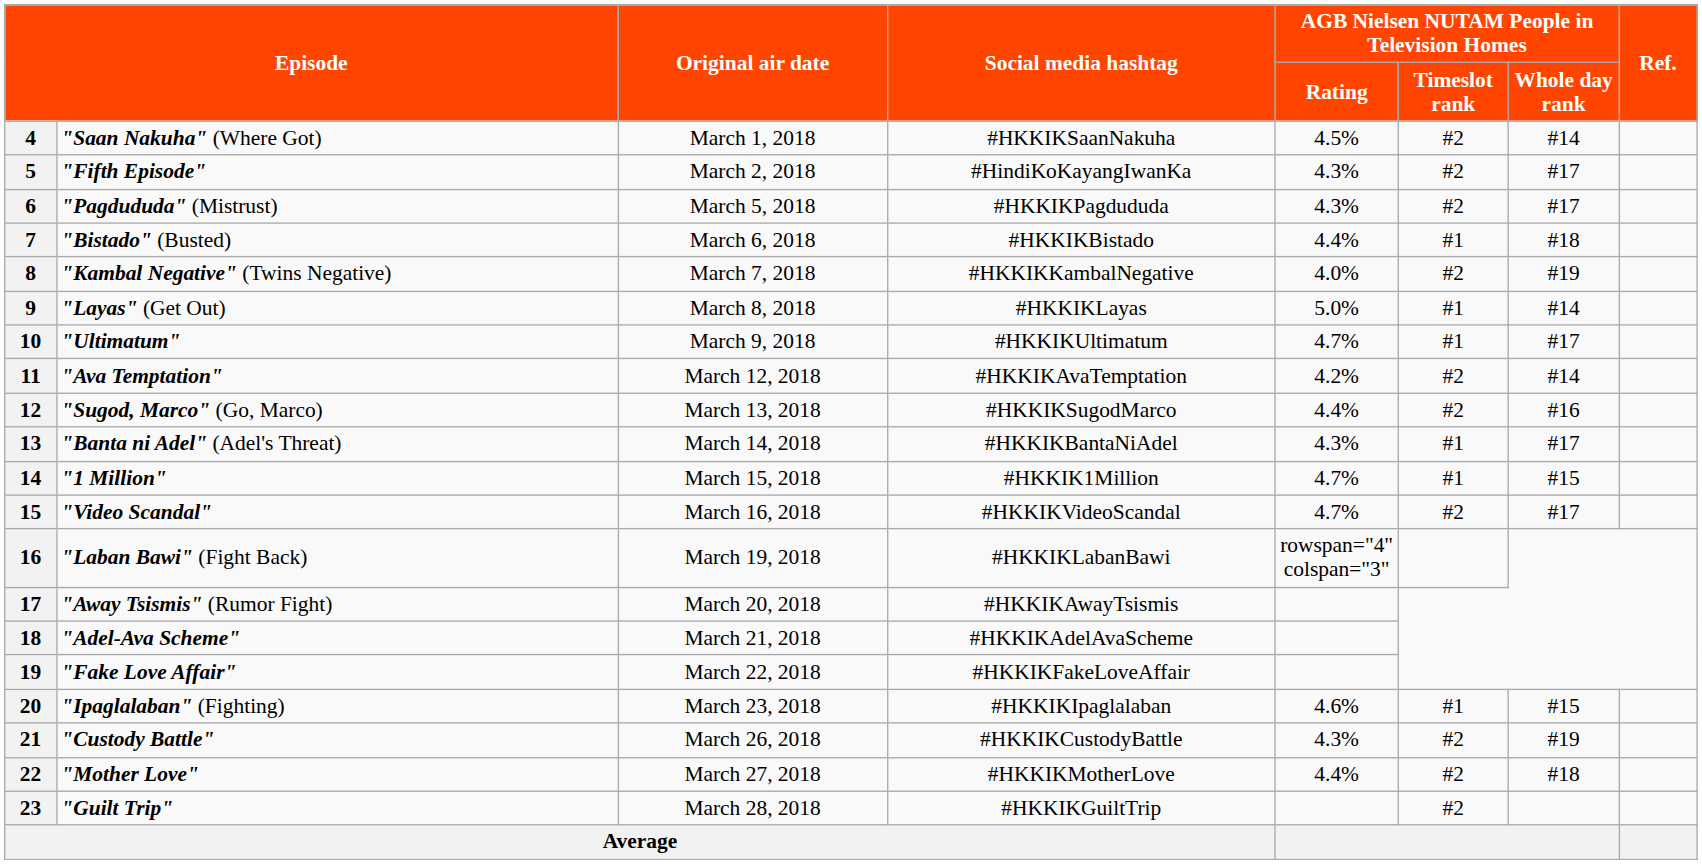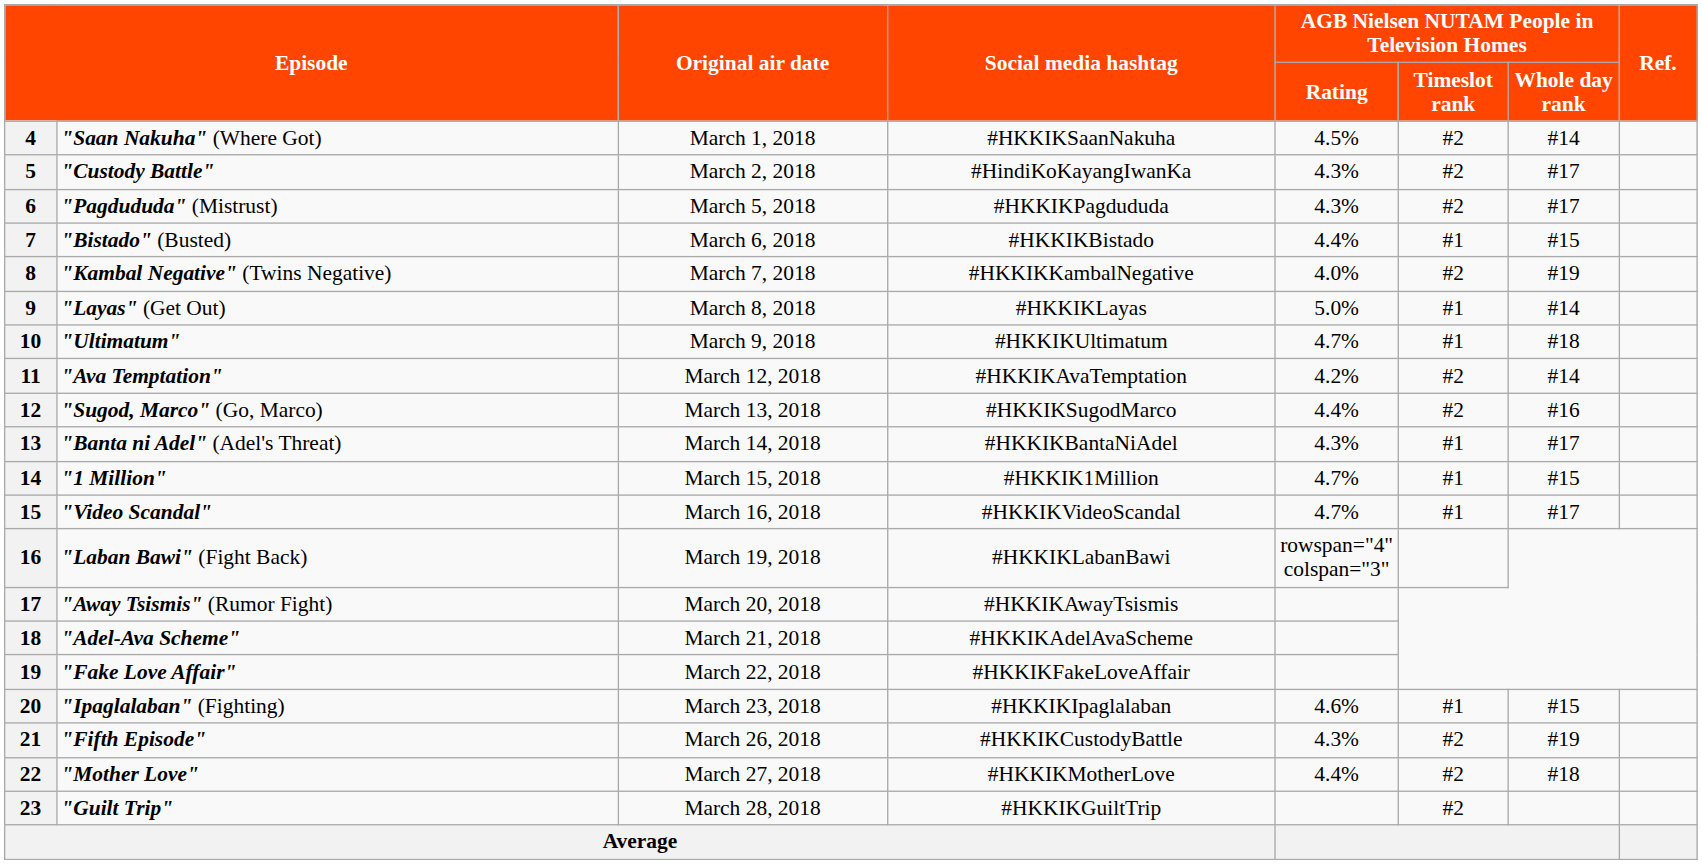(134, 171) "Fifth Episode" -> (138, 171) "Custody Battle"
(1564, 239) #18 -> (1564, 239) #15
(1564, 341) #17 -> (1564, 341) #18
(1453, 511) #2 -> (1453, 511) #1
(138, 739) "Custody Battle" -> (134, 739) "Fifth Episode"
